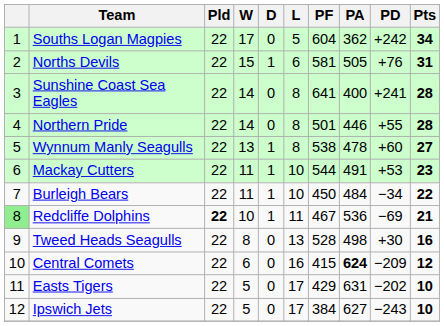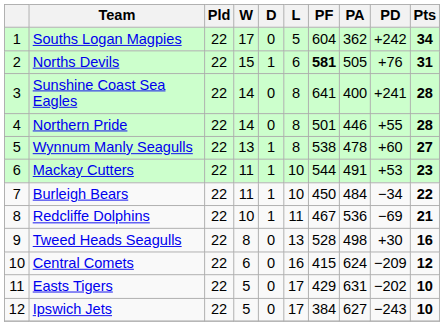(324, 62) normal -> (324, 62) bold
(17, 217) lightgreen background -> (17, 217) no background
(219, 217) bold -> (219, 217) normal
(355, 263) bold -> (355, 263) normal
